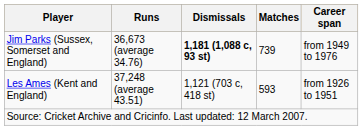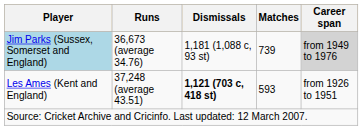(50, 51) no background -> (50, 51) lightblue background
(218, 51) bold -> (218, 51) normal
(326, 51) no background -> (326, 51) lightgrey background
(213, 89) normal -> (214, 89) bold
